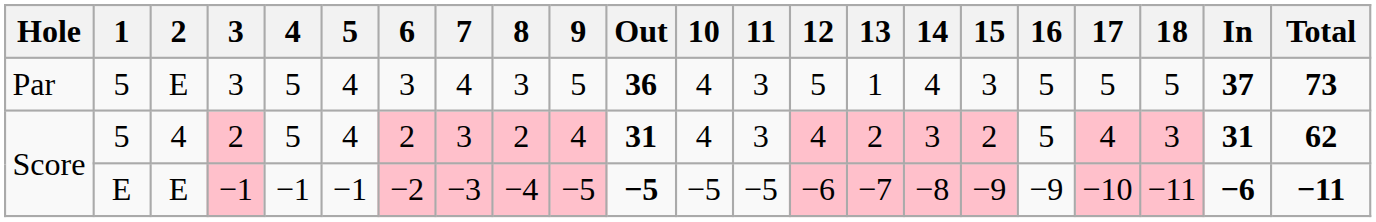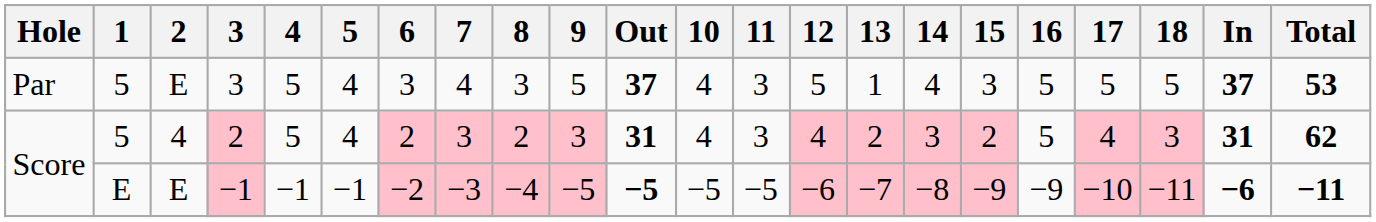(641, 84) 36 -> (641, 84) 37
(1321, 84) 73 -> (1321, 84) 53
(578, 136) 4 -> (578, 136) 3
